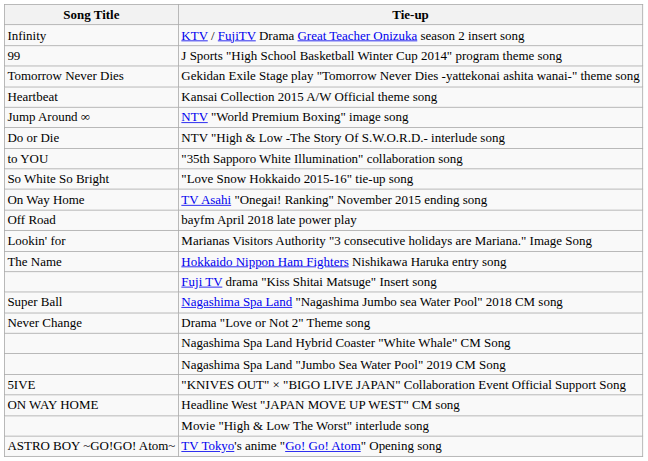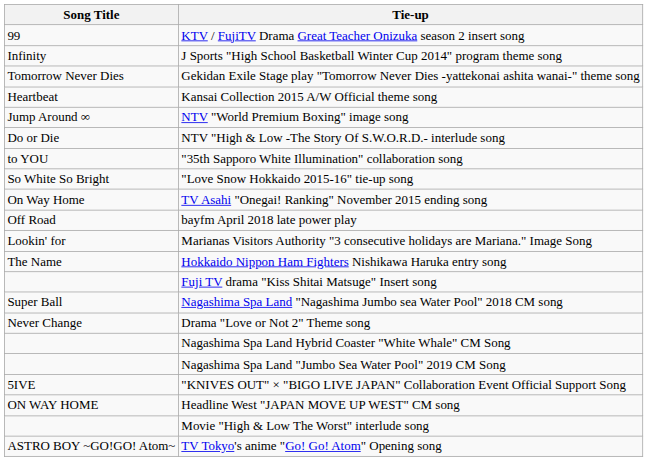(27, 35) Infinity -> (14, 35) 99
(14, 55) 99 -> (27, 55) Infinity
